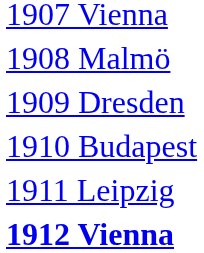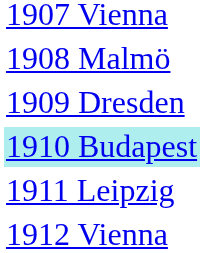(102, 146) no background -> (102, 146) paleturquoise background
(90, 234) bold -> (87, 234) normal
